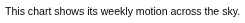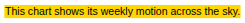(123, 11) no background -> (123, 11) gold background
